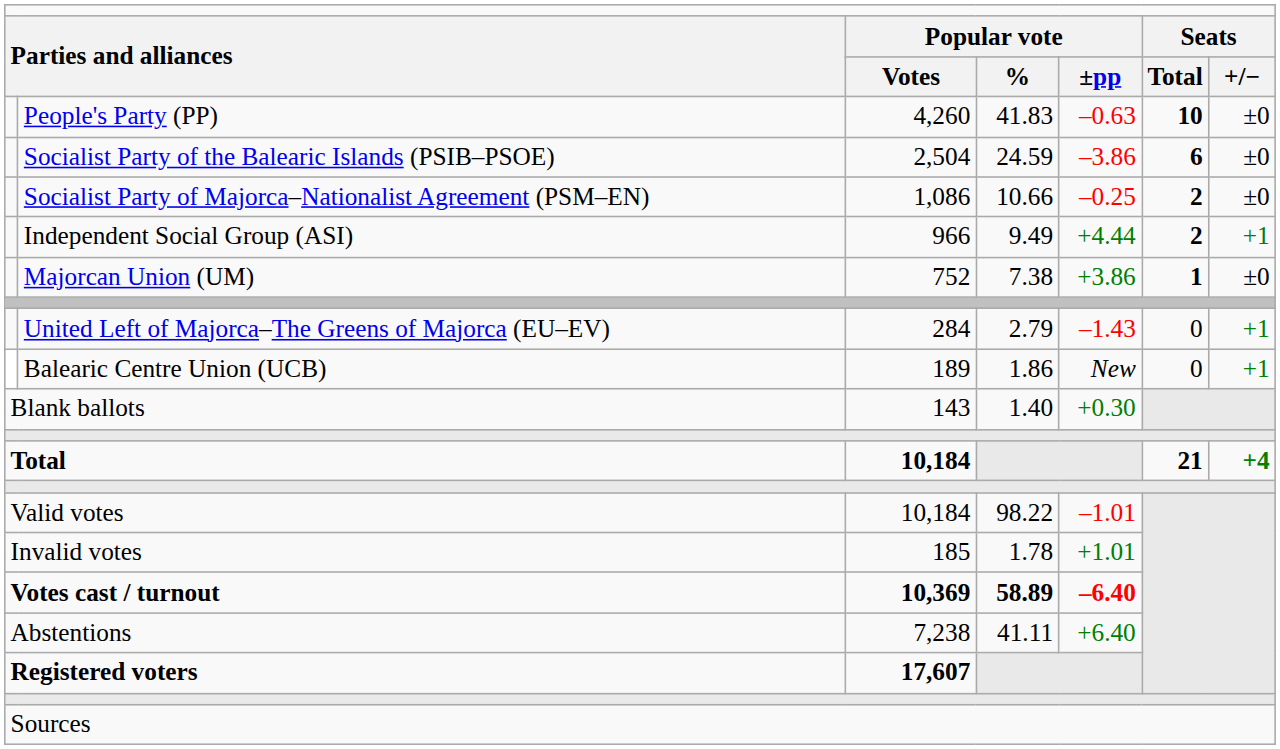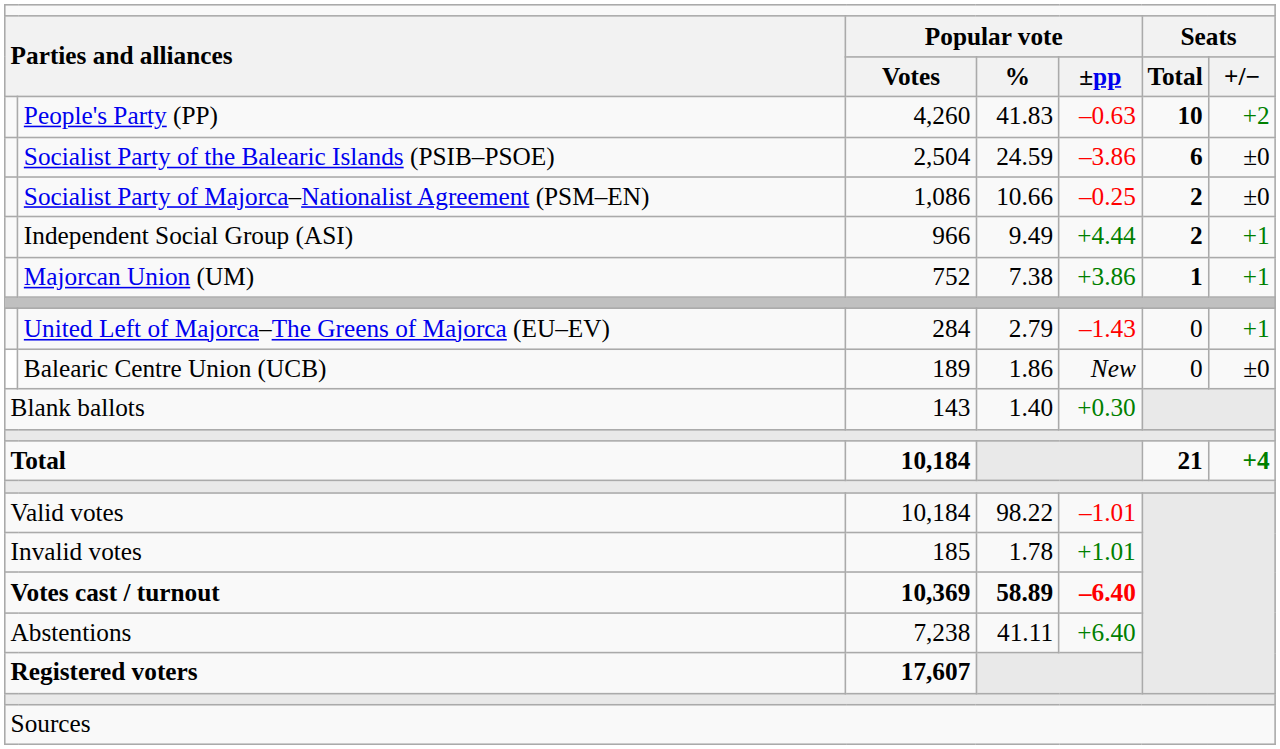(1256, 116) ±0 -> (1256, 116) +2
(1256, 276) ±0 -> (1256, 276) +1
(1256, 368) +1 -> (1256, 368) ±0
